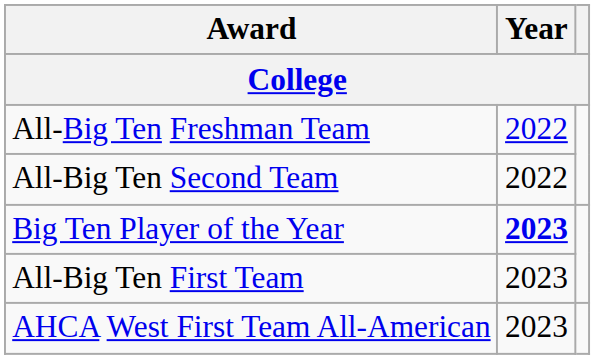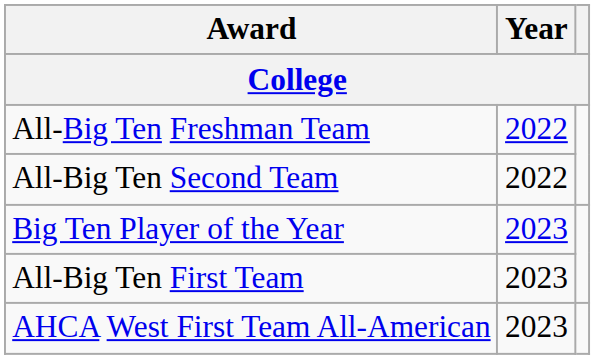(536, 228) bold -> (536, 228) normal
